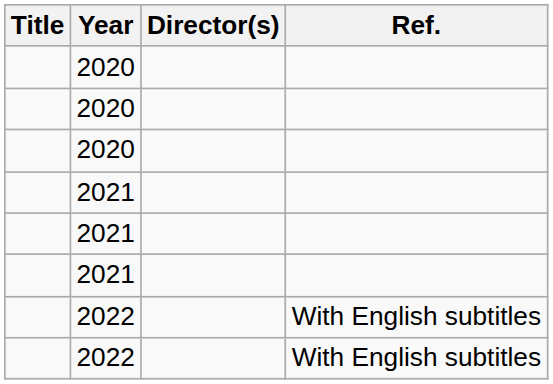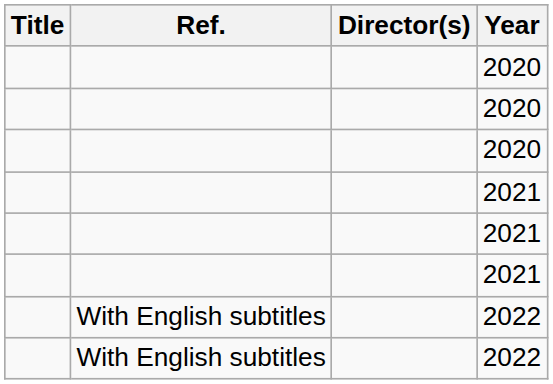columns swapped: (106, 25) <-> (416, 25)
